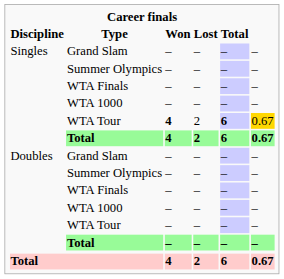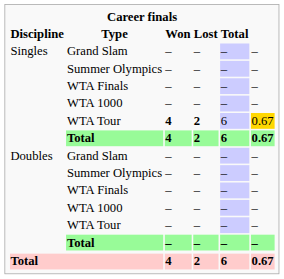(197, 121) normal -> (197, 121) bold
(224, 121) bold -> (224, 121) normal
